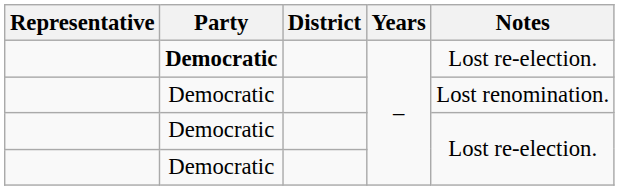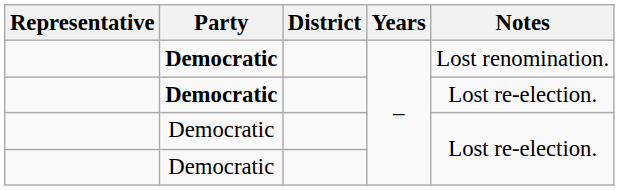(523, 58) Lost re-election. -> (523, 58) Lost renomination.
(221, 94) normal -> (221, 94) bold
(523, 94) Lost renomination. -> (523, 94) Lost re-election.
